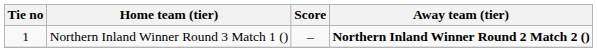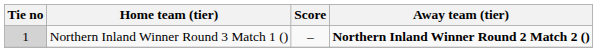(25, 36) no background -> (25, 36) lightgrey background
